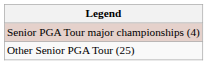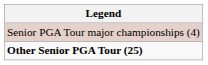(71, 51) normal -> (75, 51) bold
